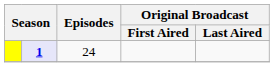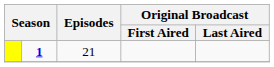(39, 51) lavender background -> (39, 51) no background
(89, 51) 24 -> (89, 51) 21
